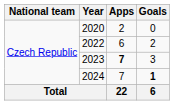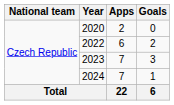(122, 60) bold -> (122, 60) normal
(153, 76) bold -> (153, 76) normal
